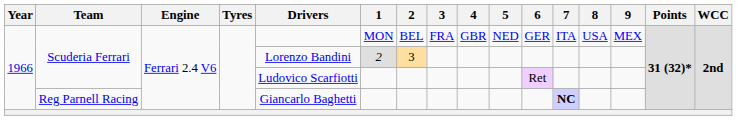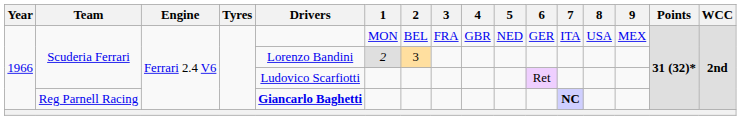(308, 99) normal -> (310, 99) bold
